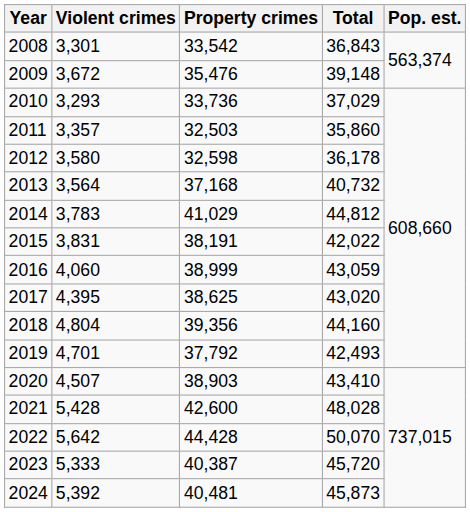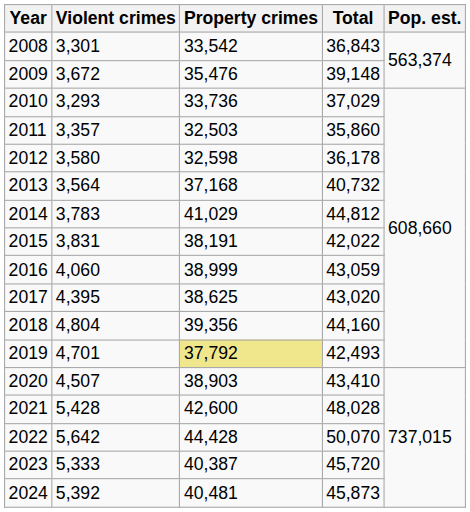(211, 353) no background -> (211, 353) khaki background
